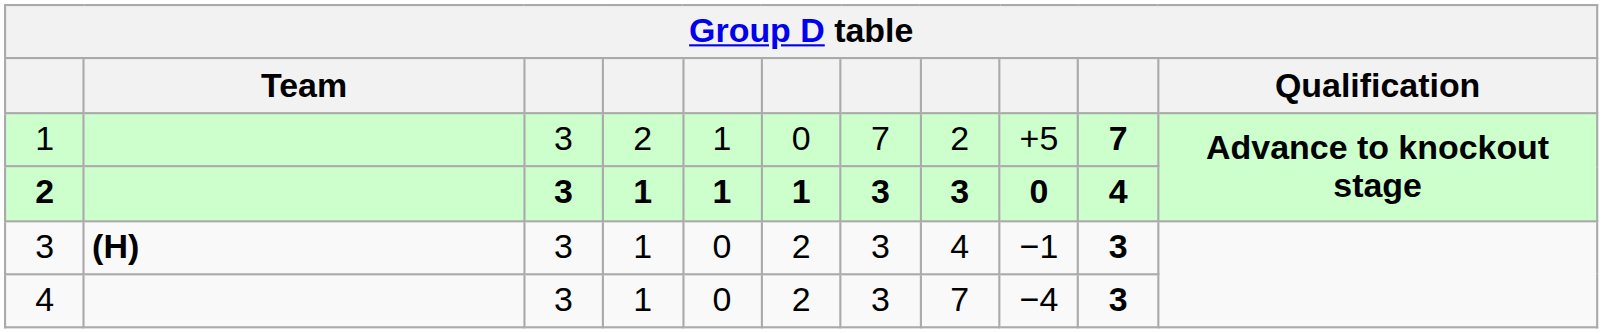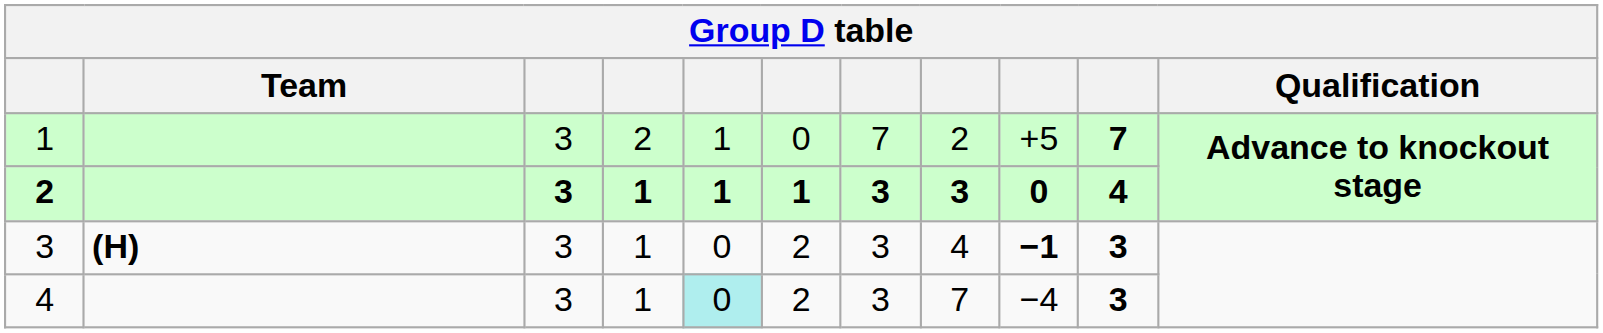(1039, 246) normal -> (1039, 246) bold
(722, 300) no background -> (722, 300) paleturquoise background
